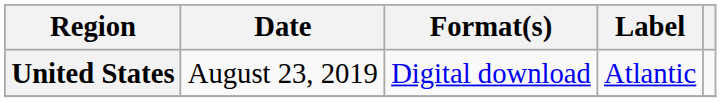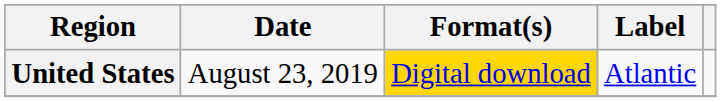(491, 72) no background -> (491, 72) gold background
